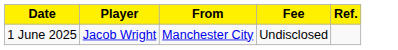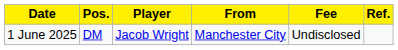+ column: (96, 14)
